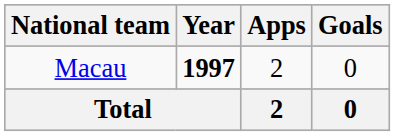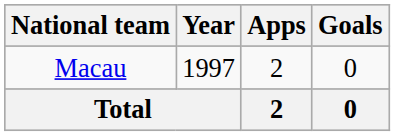(209, 67) bold -> (209, 67) normal
